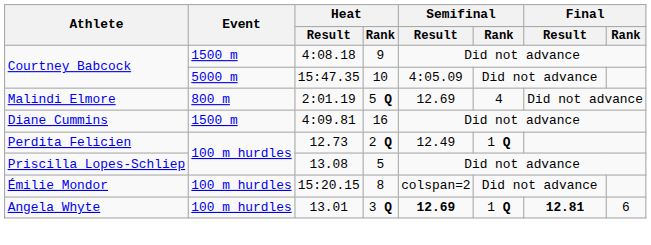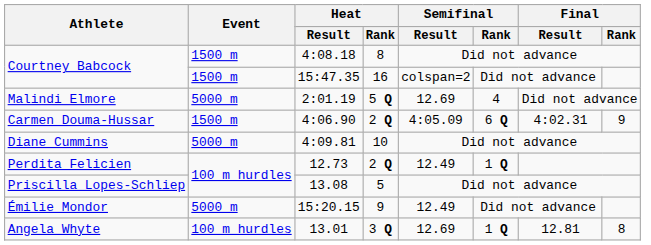(380, 56) 9 -> (380, 56) 8
(214, 77) 5000 m -> (214, 77) 1500 m
(380, 77) 10 -> (380, 77) 16
(436, 77) 4:05.09 -> (436, 77) colspan=2
(211, 99) 800 m -> (214, 99) 5000 m
+ row: (329, 121)
(214, 121) 1500 m -> (214, 142) 5000 m
(380, 121) 16 -> (380, 142) 10
(241, 186) 100 m hurdles -> (214, 207) 5000 m
(380, 186) 8 -> (380, 207) 9
(436, 186) colspan=2 -> (436, 207) 12.49
(436, 207) bold -> (436, 229) normal
(565, 207) bold -> (561, 229) normal
(626, 207) 6 -> (622, 229) 8
